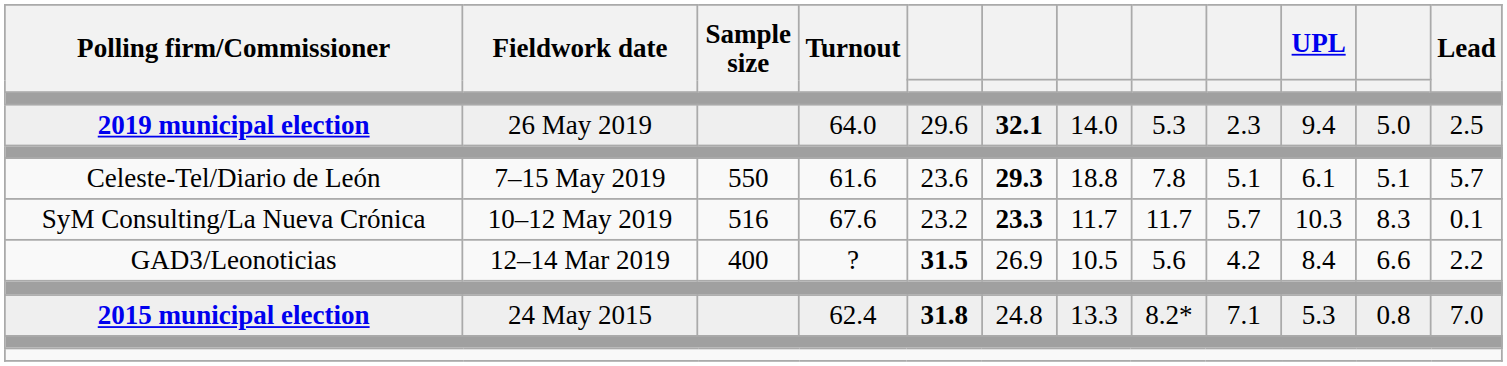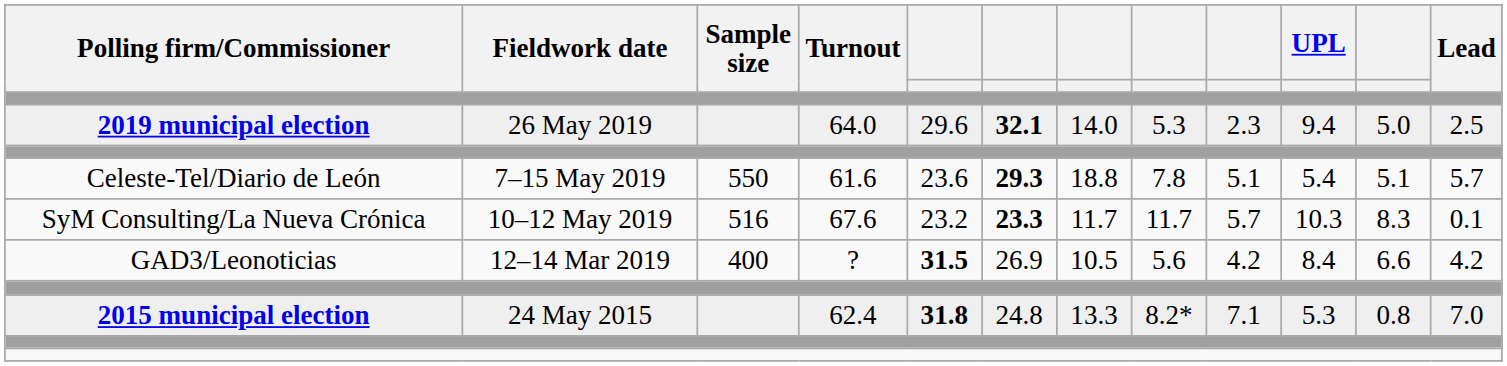(1319, 178) 6.1 -> (1319, 178) 5.4
(1467, 260) 2.2 -> (1467, 260) 4.2
